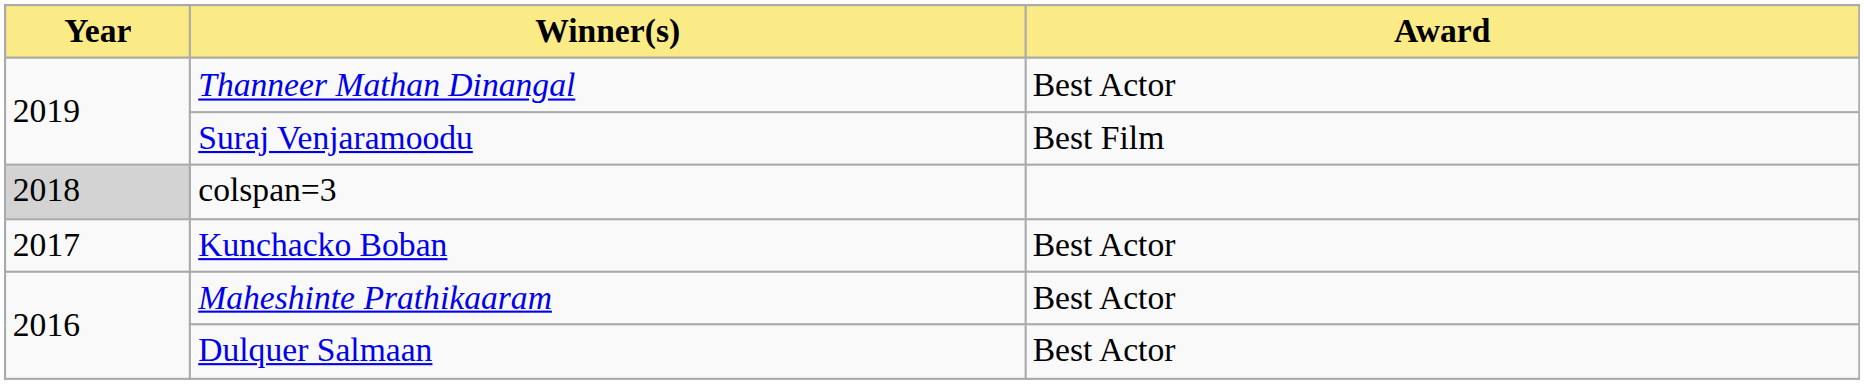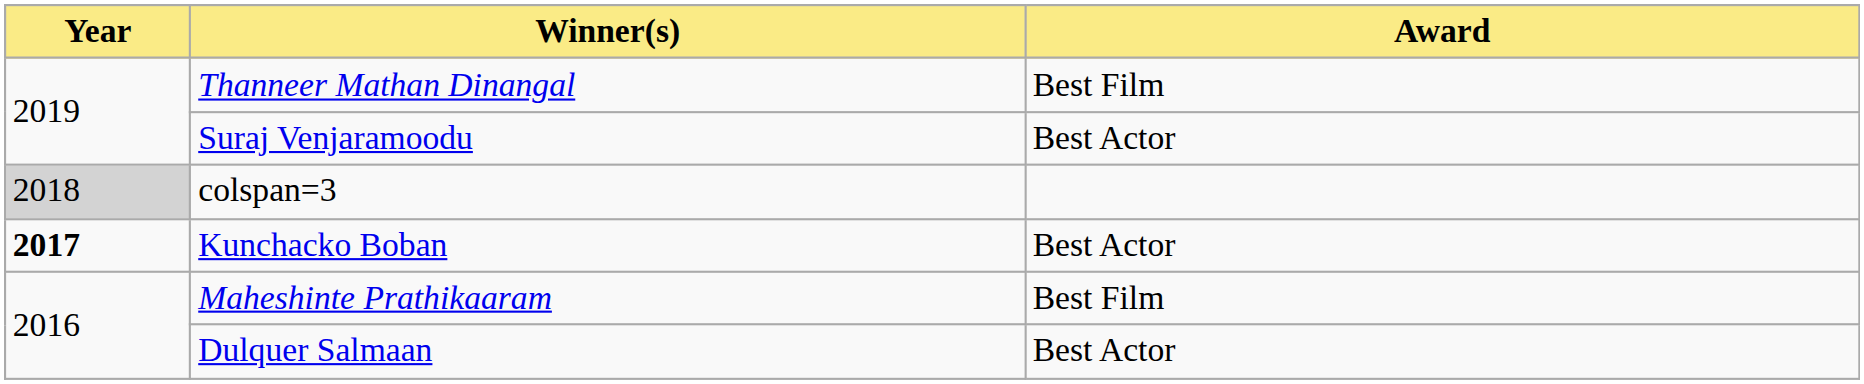(1104, 84) Best Actor -> (1098, 84) Best Film
(1098, 137) Best Film -> (1104, 137) Best Actor
(46, 244) normal -> (46, 244) bold
(1104, 297) Best Actor -> (1098, 297) Best Film
